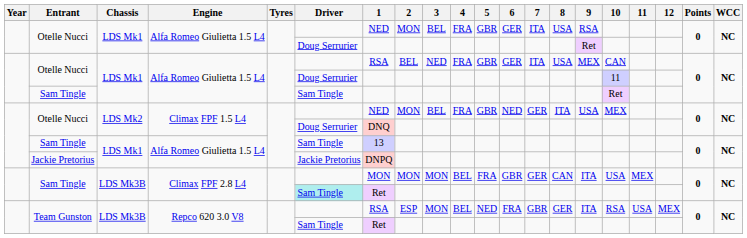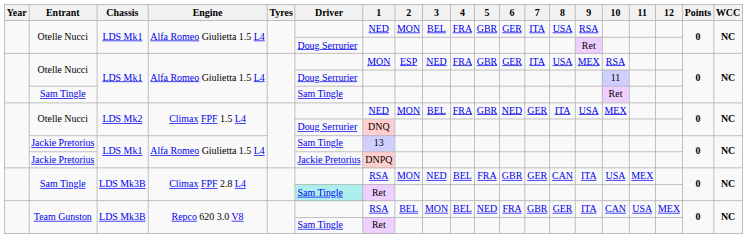(379, 61) RSA -> (379, 61) MON
(409, 61) BEL -> (409, 61) ESP
(616, 61) CAN -> (616, 61) RSA
(63, 143) Sam Tingle -> (63, 143) Jackie Pretorius
(379, 176) MON -> (379, 176) RSA
(436, 176) MON -> (436, 176) NED
(409, 208) ESP -> (409, 208) BEL
(616, 208) RSA -> (616, 208) CAN
